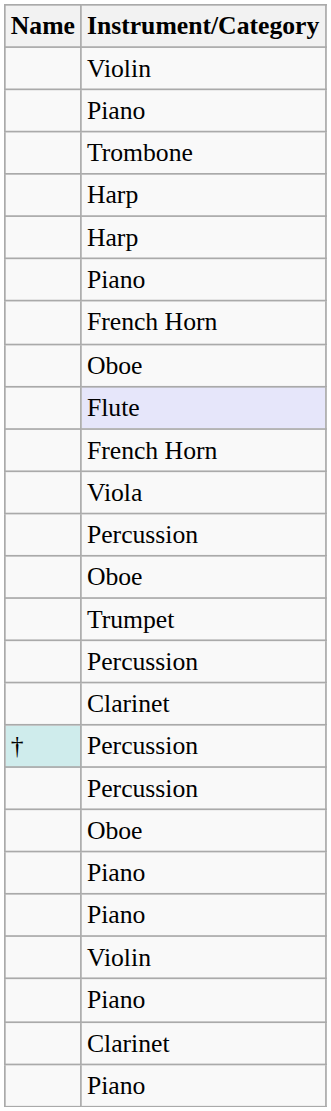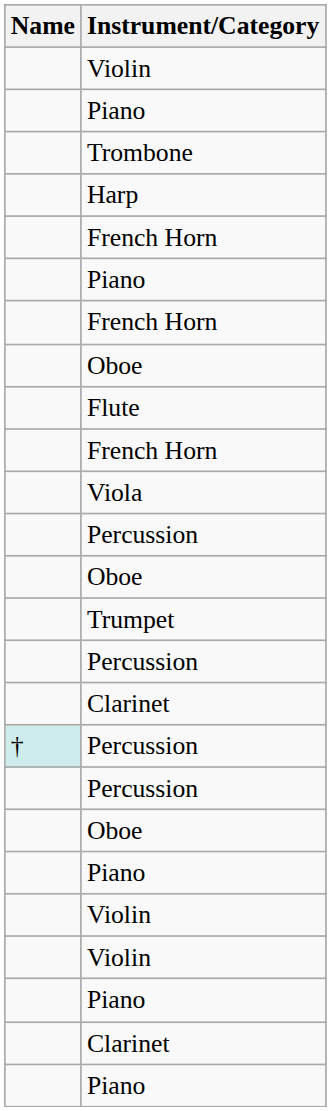(113, 237) Harp -> (152, 237) French Horn
(113, 407) lavender background -> (113, 407) no background
(116, 915) Piano -> (119, 915) Violin
